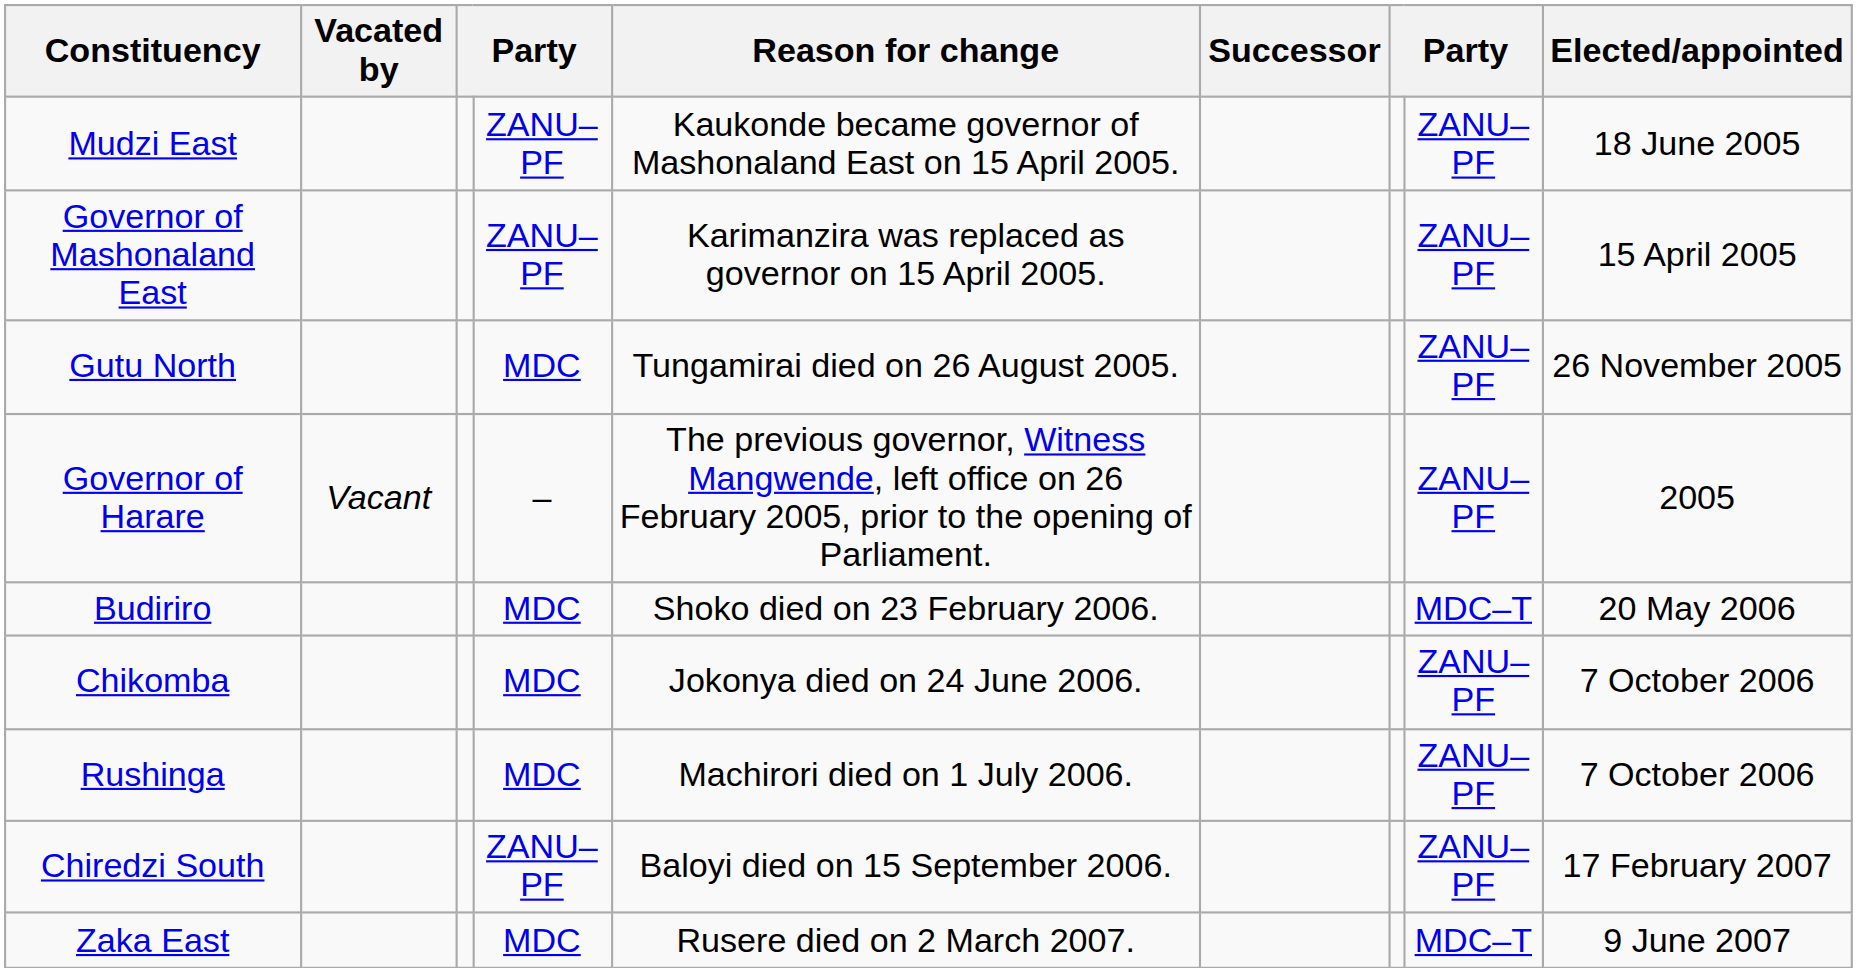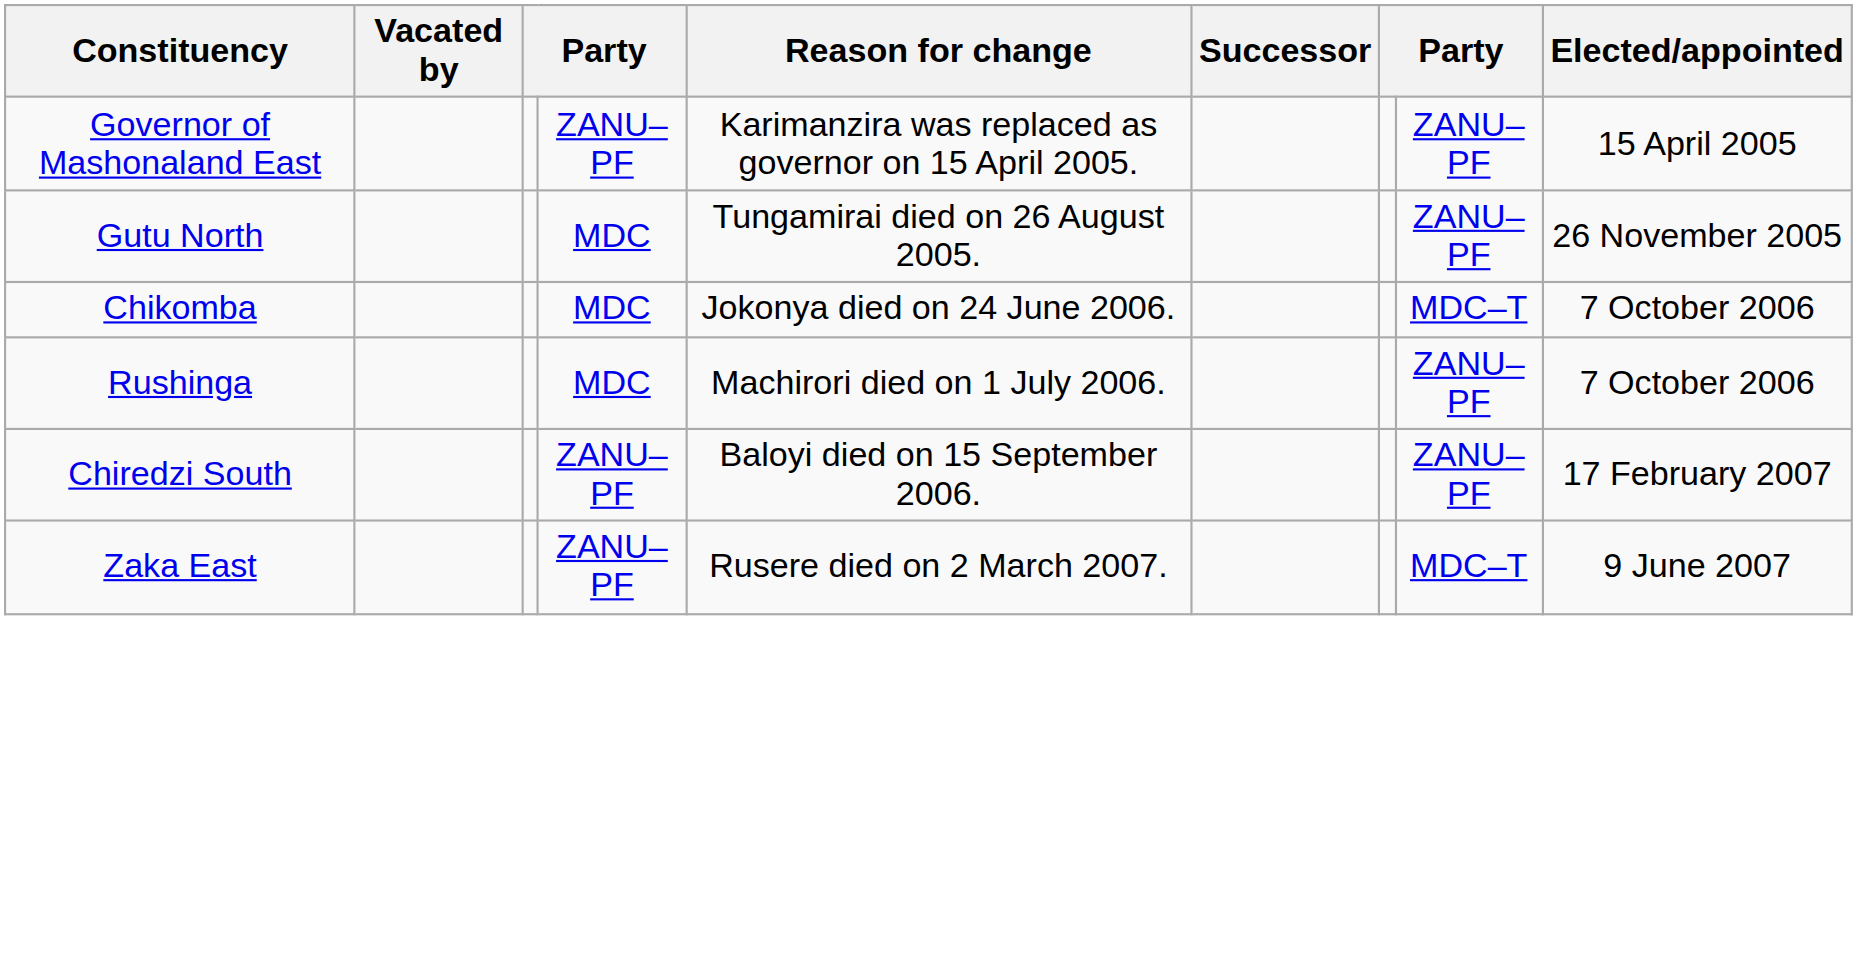- row: (153, 143)
- row: (153, 496)
- row: (153, 608)
(1473, 681) ZANU–PF -> (1469, 308) MDC–T
(542, 939) MDC -> (612, 566) ZANU–PF
